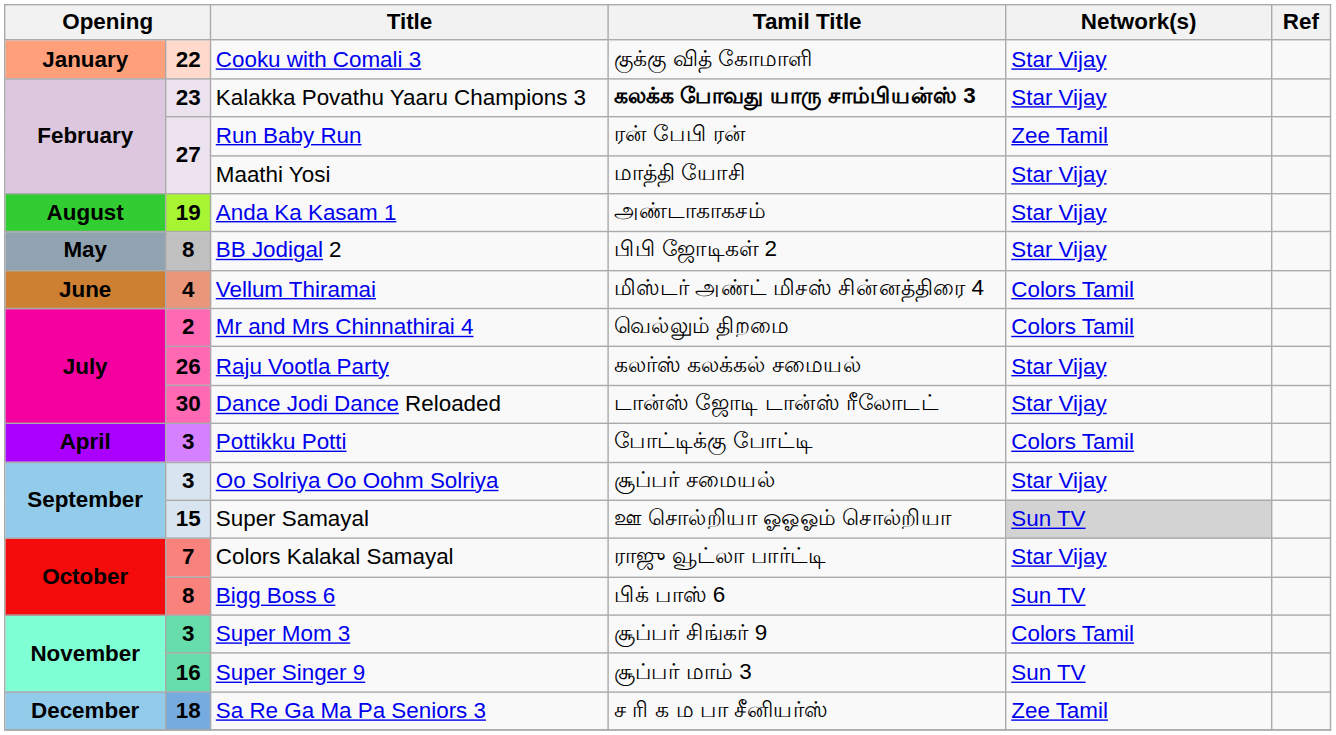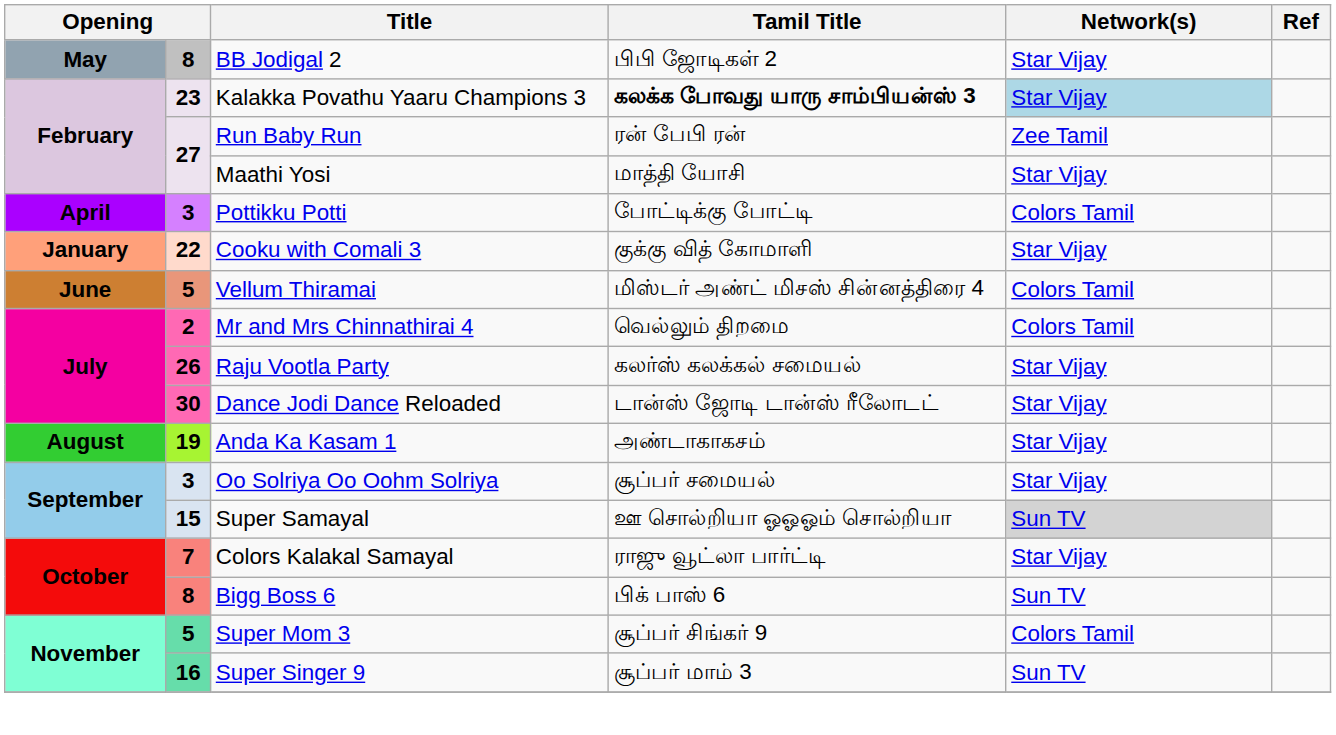rows swapped: (319, 59) <-> (279, 250)
(1059, 97) no background -> (1059, 97) lightblue background
rows swapped: (281, 442) <-> (306, 212)
(188, 289) 4 -> (188, 289) 5
(188, 634) 3 -> (188, 634) 5
- row: (351, 710)
